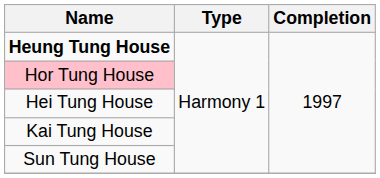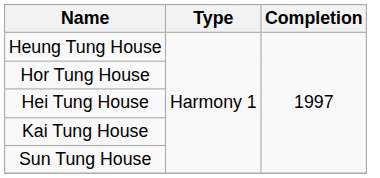(89, 46) bold -> (85, 46) normal
(89, 74) pink background -> (85, 74) no background
